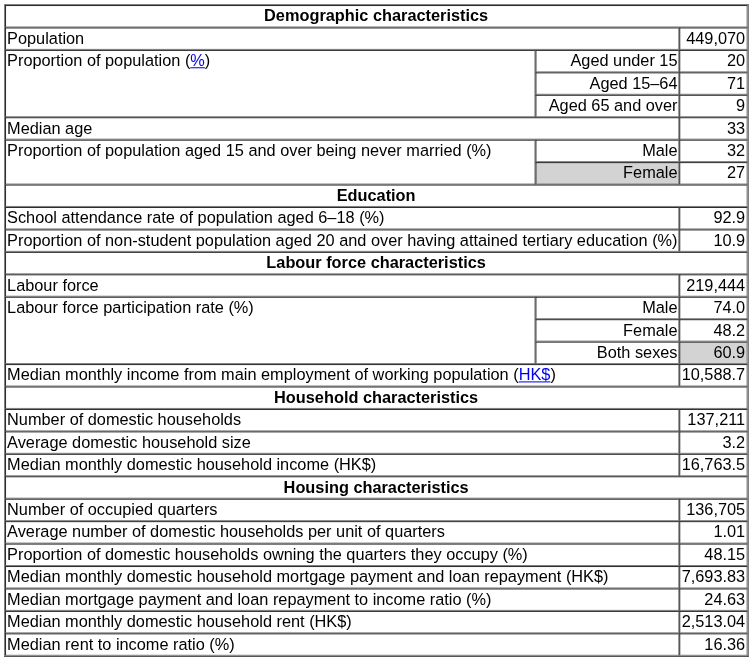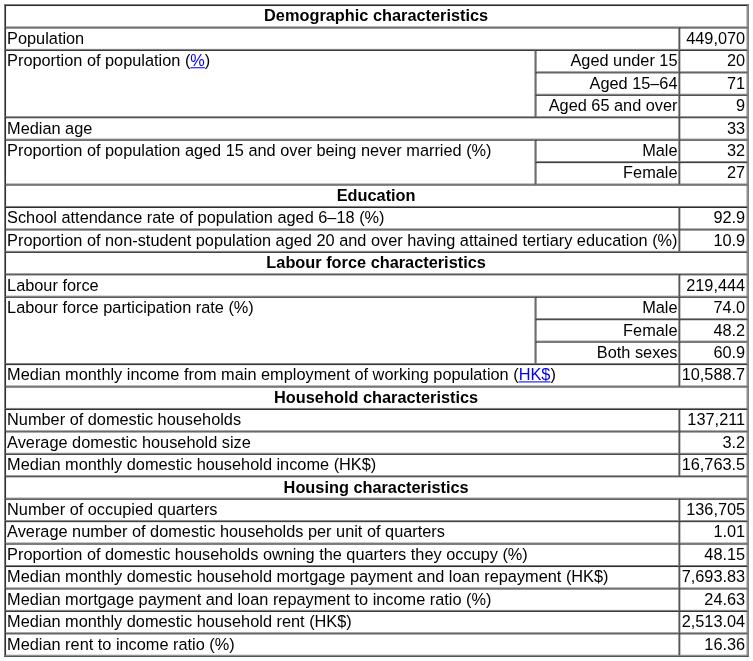(650, 173) lightgrey background -> (650, 173) no background
(729, 352) lightgrey background -> (729, 352) no background
